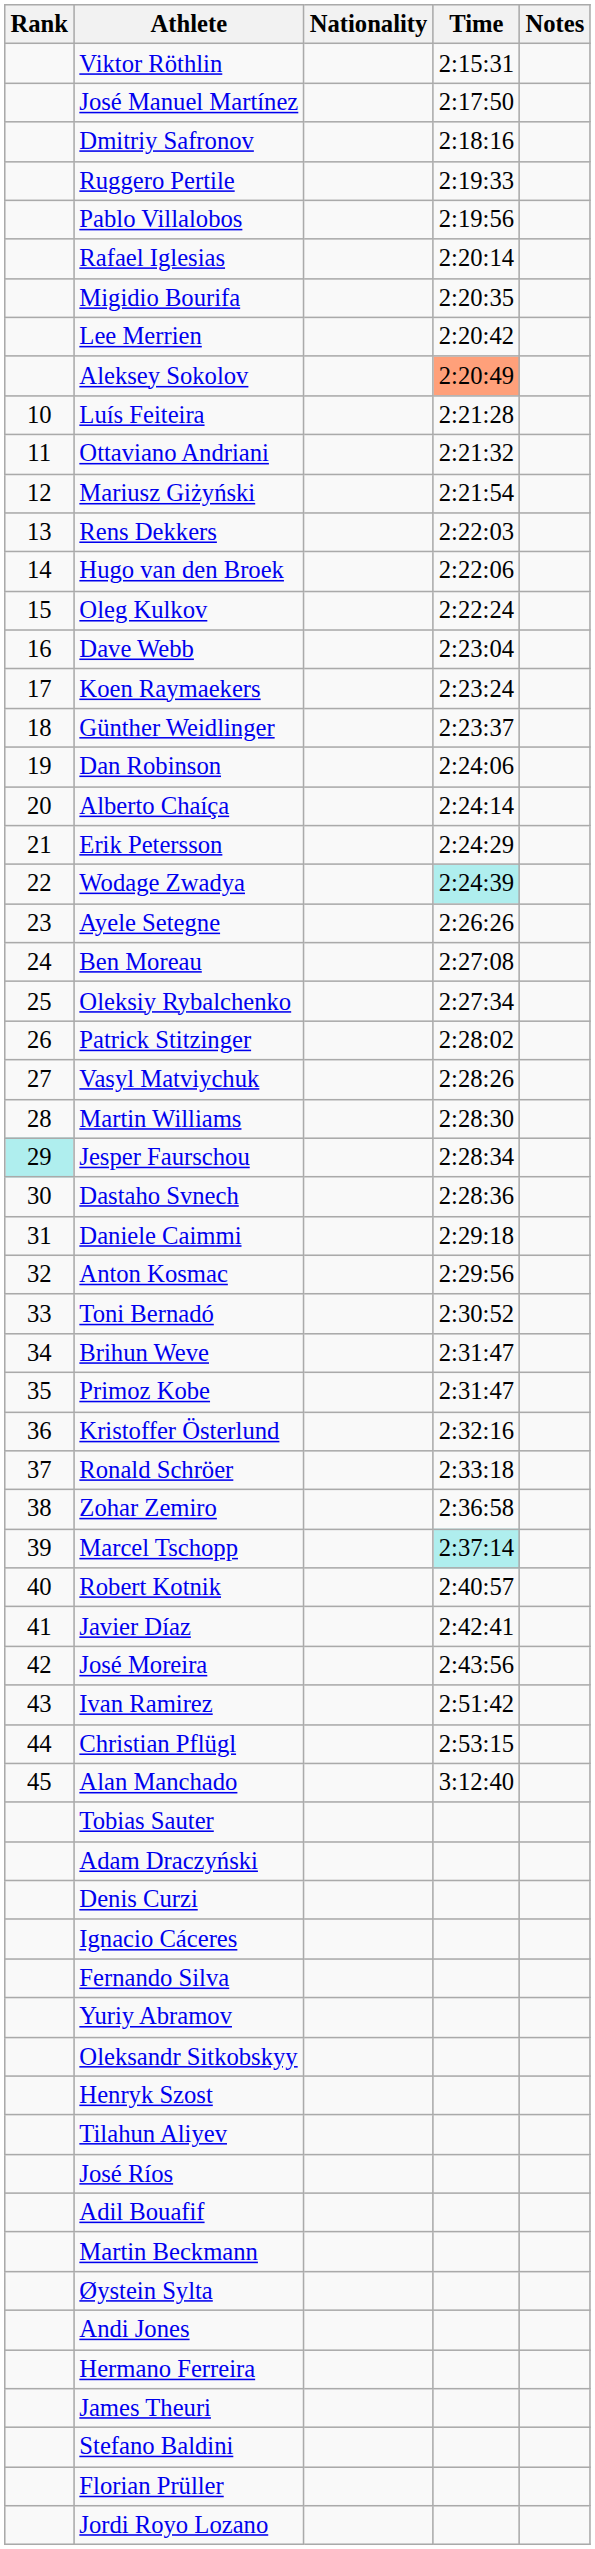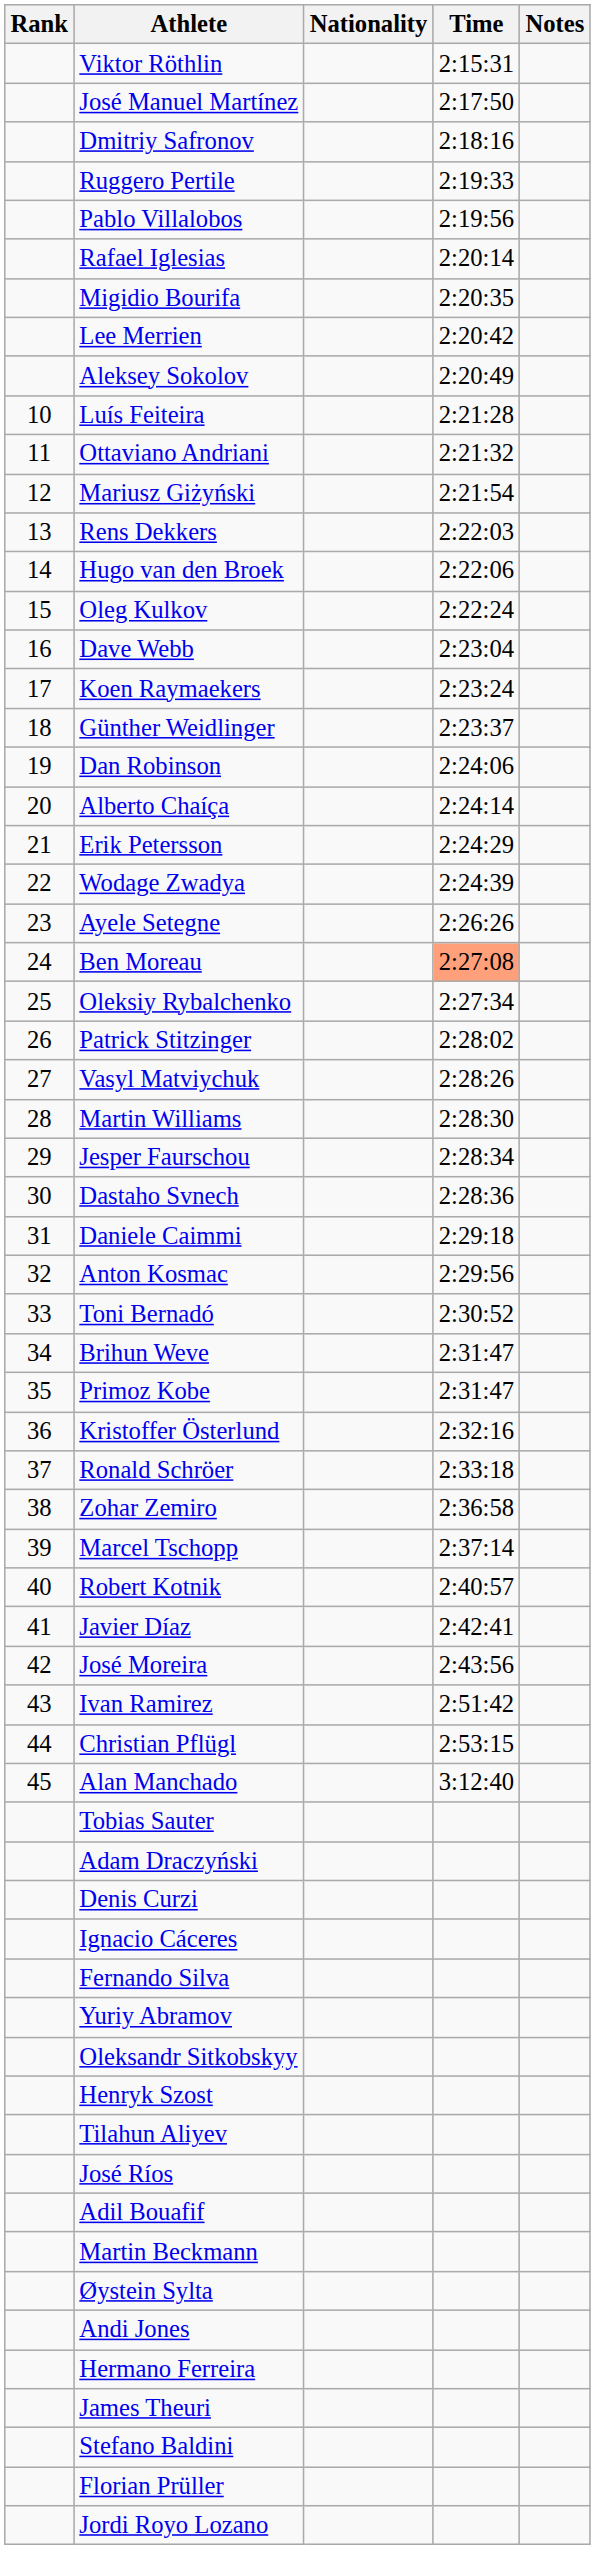(476, 375) lightsalmon background -> (476, 375) no background
(476, 883) paleturquoise background -> (476, 883) no background
(476, 961) no background -> (476, 961) lightsalmon background
(39, 1157) paleturquoise background -> (39, 1157) no background
(476, 1548) paleturquoise background -> (476, 1548) no background
